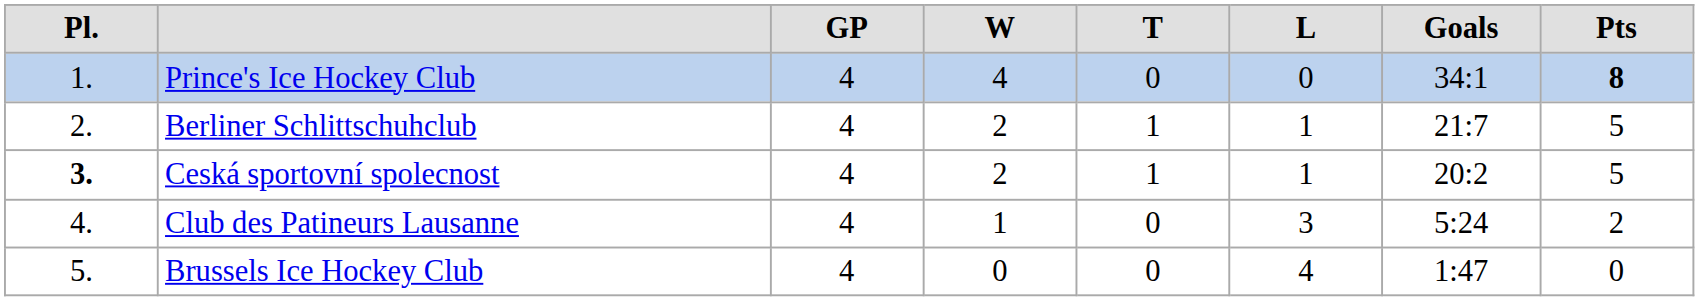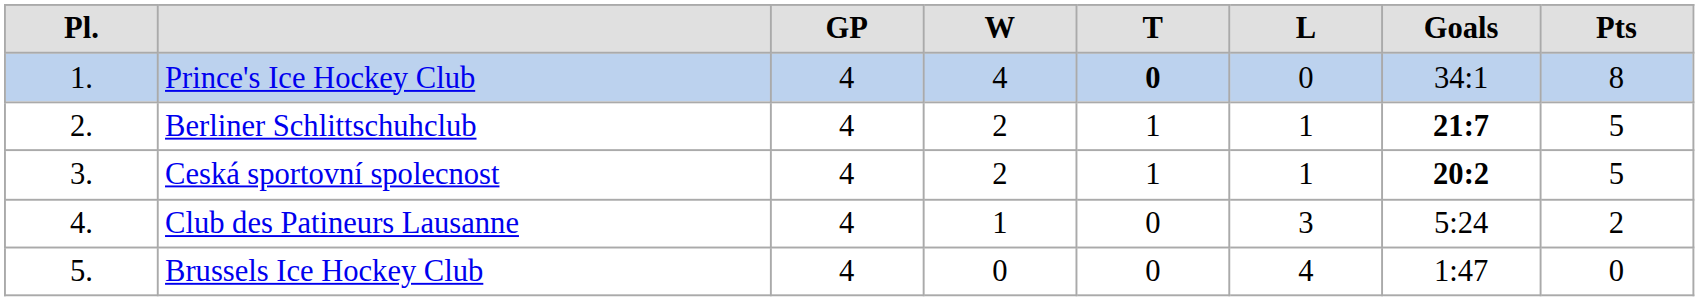(1153, 77) normal -> (1153, 77) bold
(1616, 77) bold -> (1616, 77) normal
(1461, 125) normal -> (1461, 125) bold
(81, 174) bold -> (81, 174) normal
(1461, 174) normal -> (1461, 174) bold
